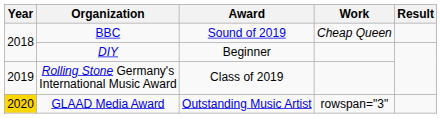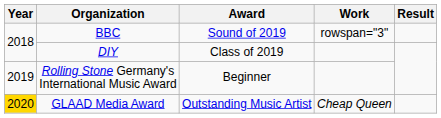(354, 33) Cheap Queen -> (354, 33) rowspan="3"
(247, 52) Beginner -> (247, 52) Class of 2019
(247, 77) Class of 2019 -> (247, 77) Beginner
(354, 103) rowspan="3" -> (354, 103) Cheap Queen
